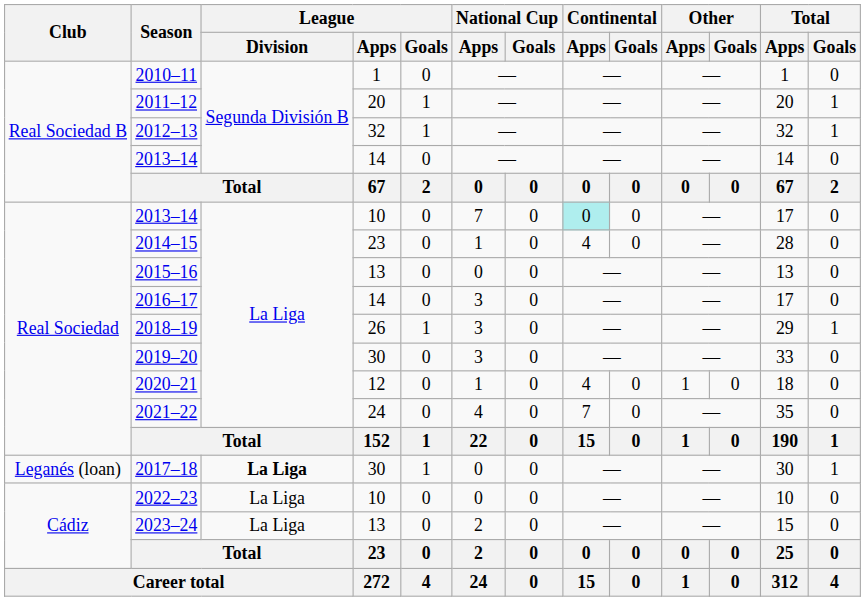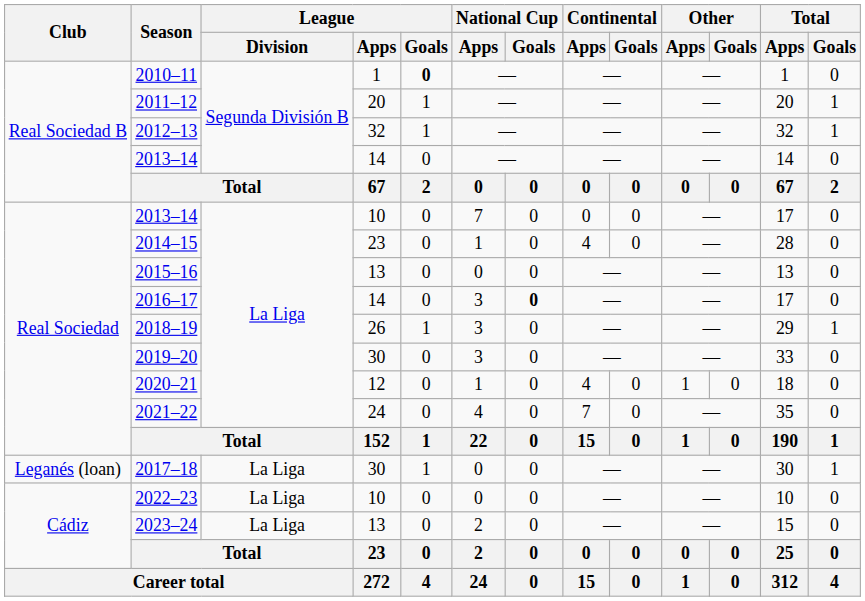(426, 74) normal -> (426, 74) bold
(586, 215) paleturquoise background -> (586, 215) no background
(534, 300) normal -> (534, 300) bold
(277, 469) bold -> (277, 469) normal
